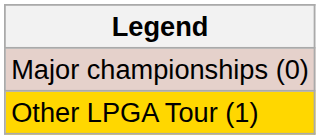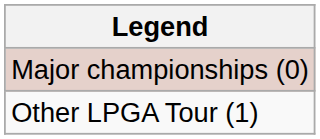(135, 113) gold background -> (135, 113) no background
